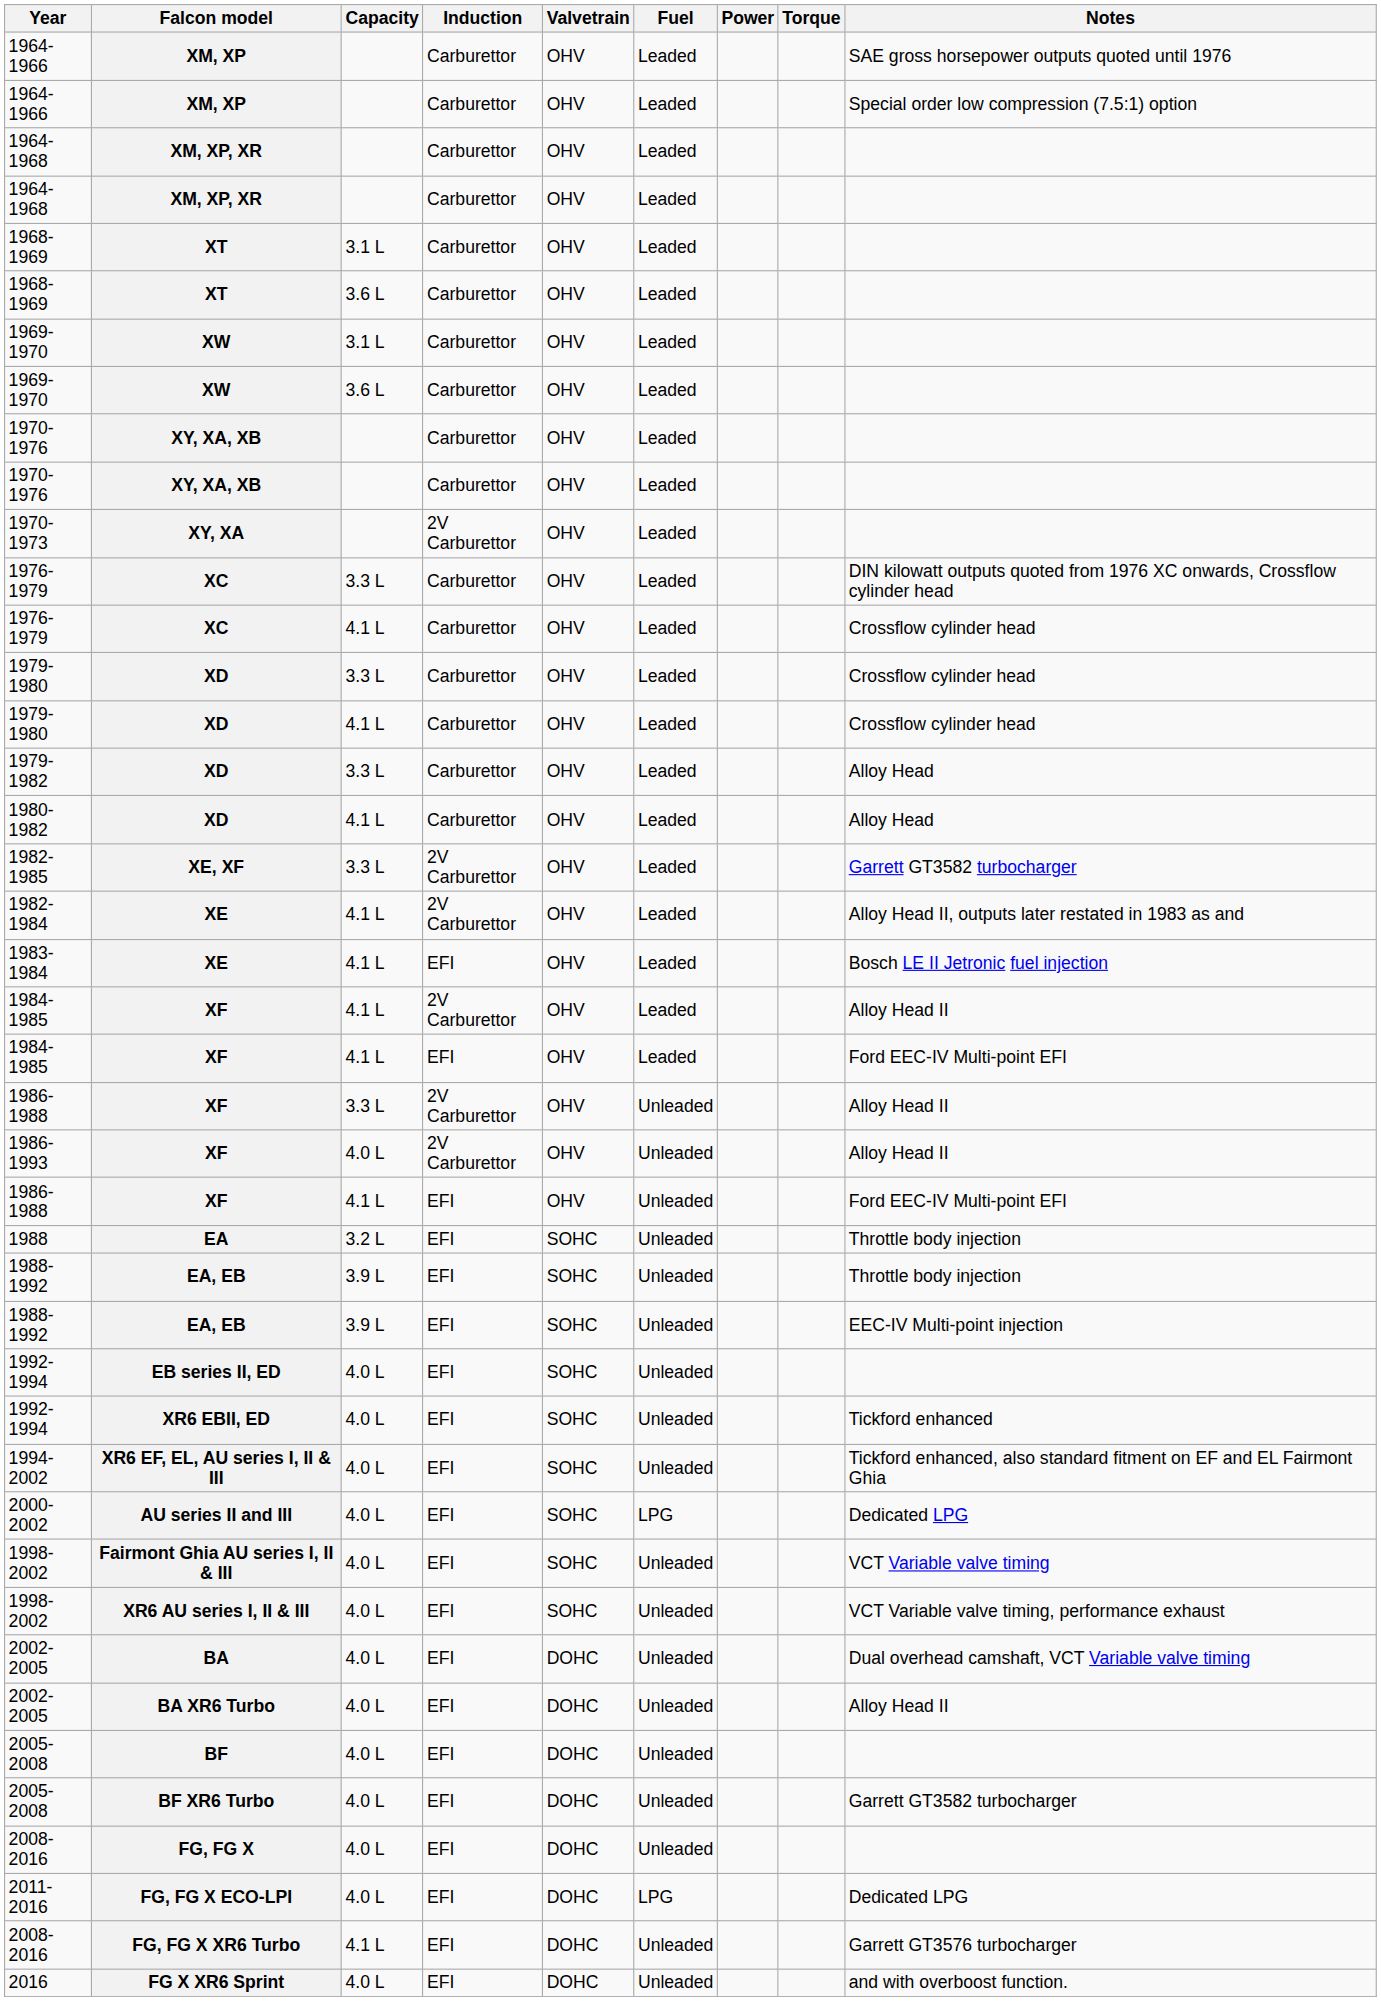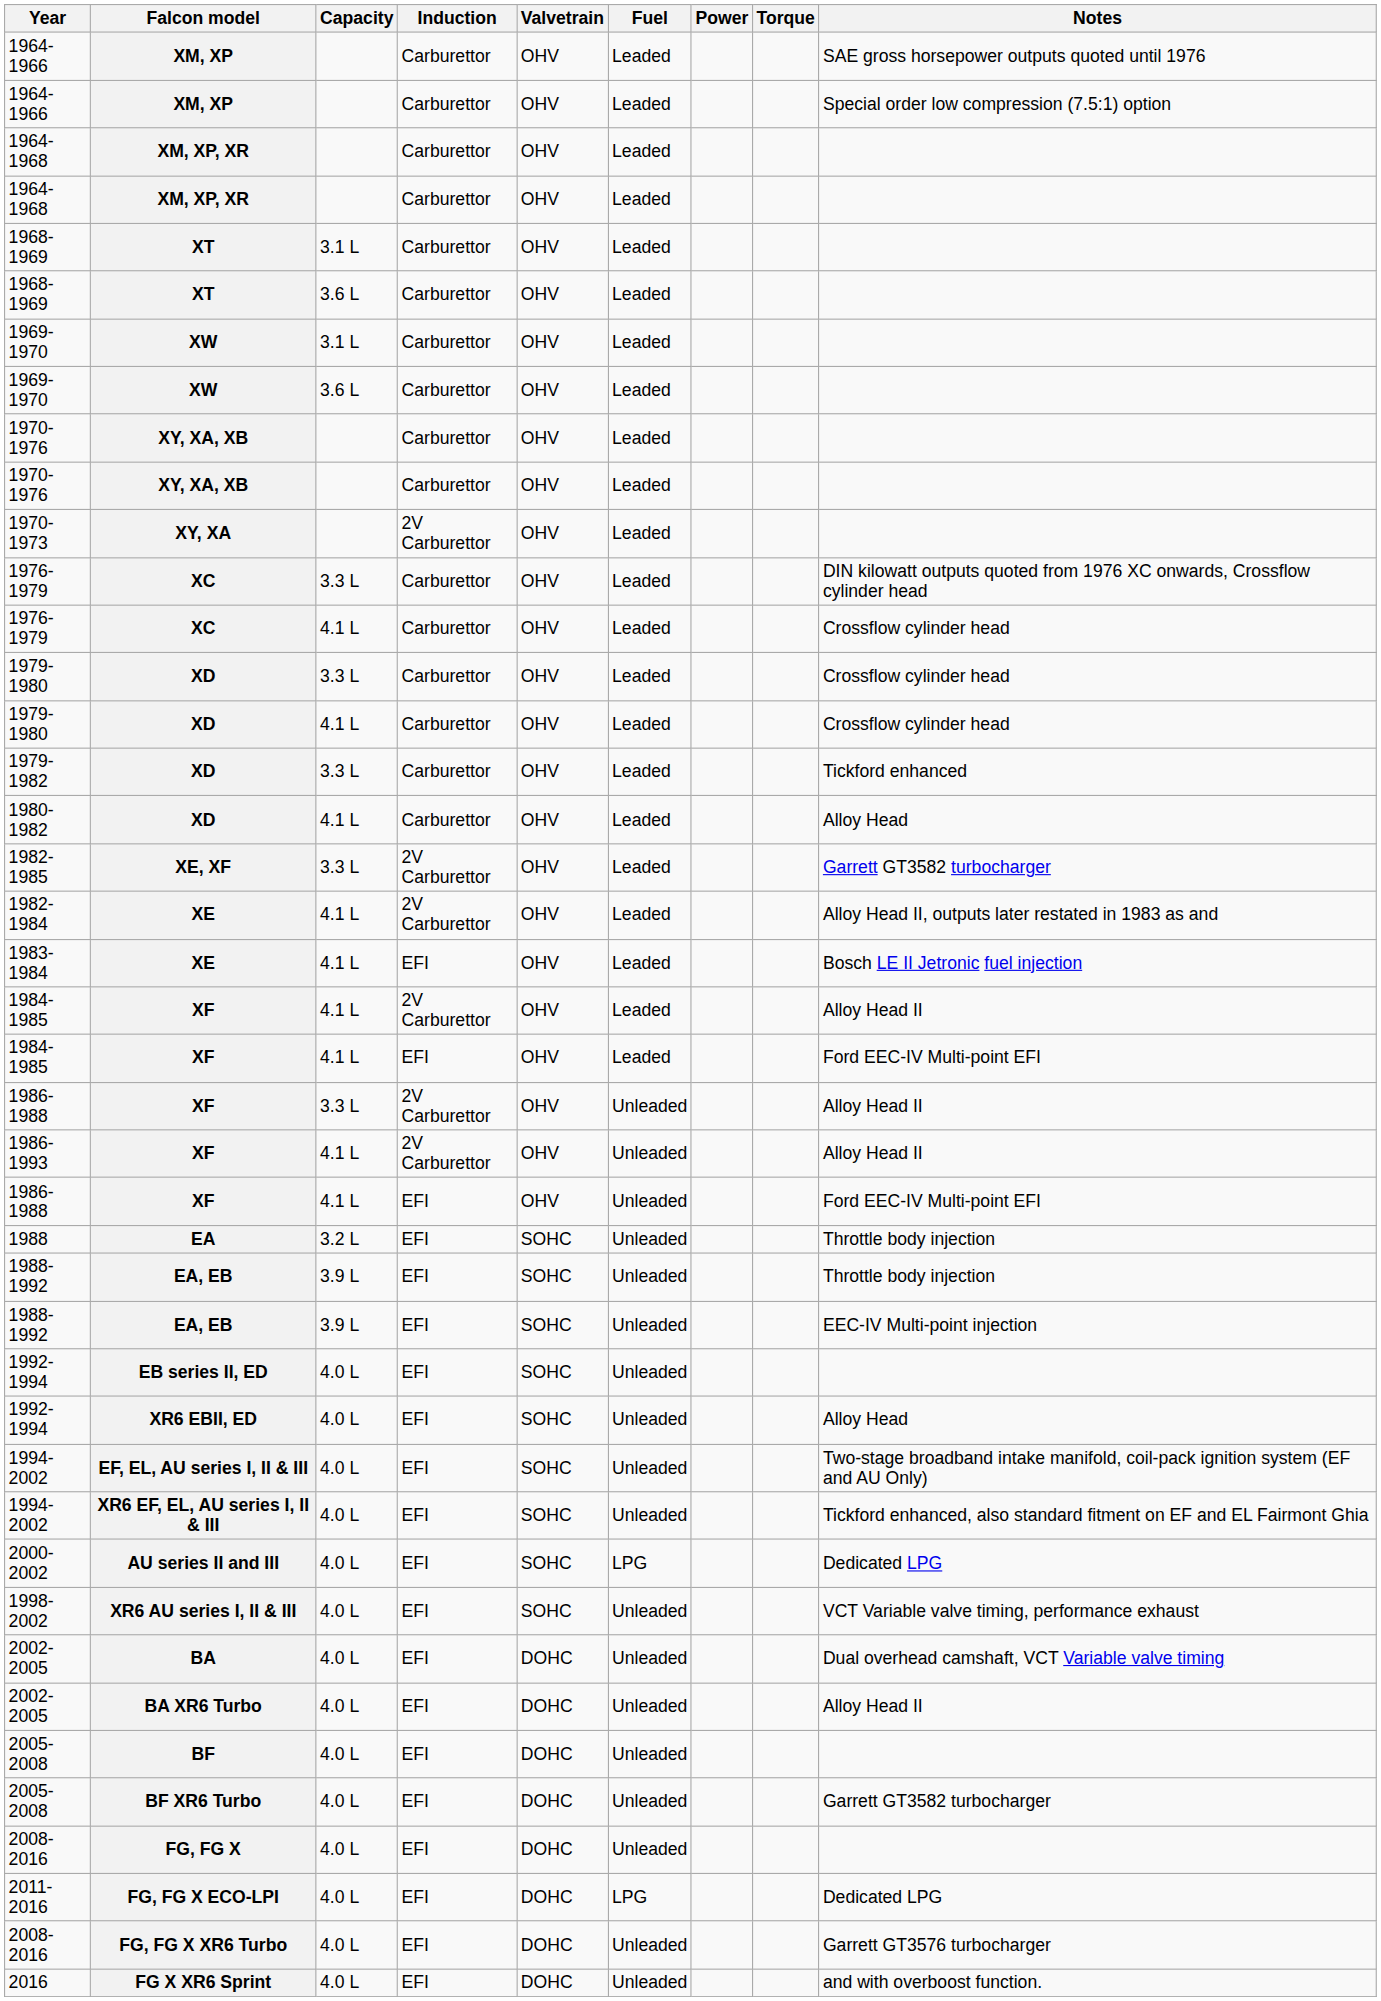(891, 771) Alloy Head -> (895, 771) Tickford enhanced
(365, 1153) 4.0 L -> (340, 1153) 4.1 L
(921, 1420) Tickford enhanced -> (865, 1420) Alloy Head
+ row: (31, 1467)
- row: (31, 1563)
(365, 1944) 4.1 L -> (340, 1944) 4.0 L
